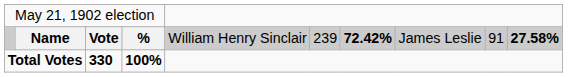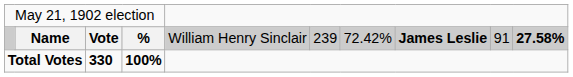(368, 38) bold -> (368, 38) normal
(440, 38) normal -> (443, 38) bold
